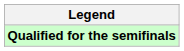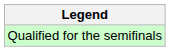(92, 35) bold -> (85, 35) normal
